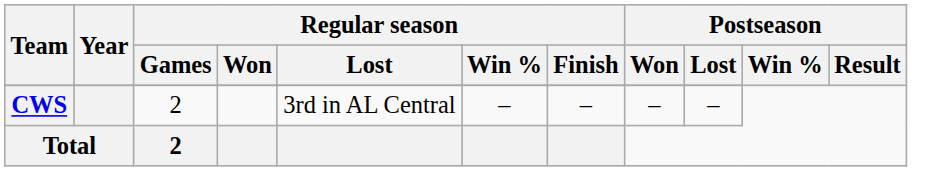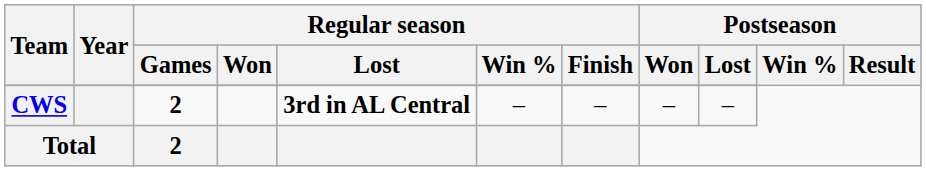(176, 105) normal -> (176, 105) bold
(369, 105) normal -> (377, 105) bold
